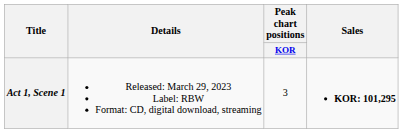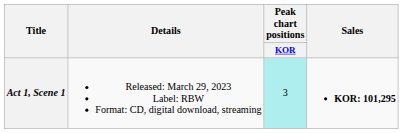(285, 93) no background -> (285, 93) paleturquoise background
